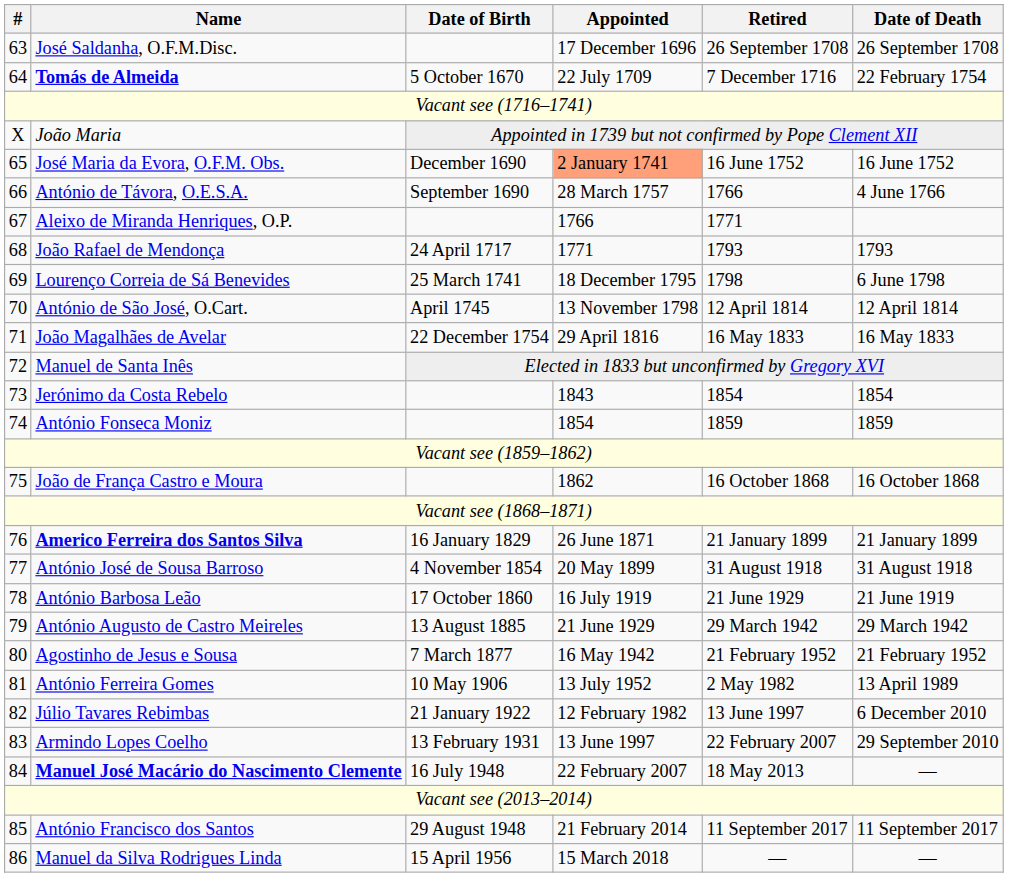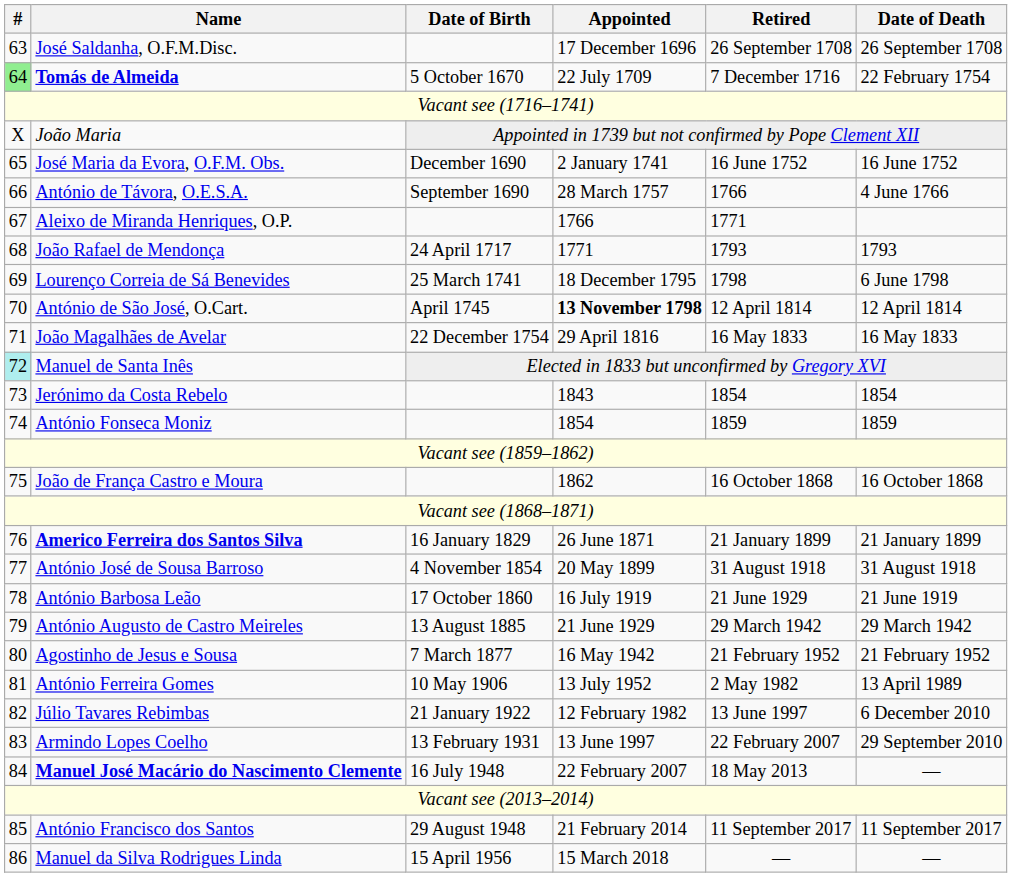(18, 76) no background -> (18, 76) lightgreen background
(613, 163) lightsalmon background -> (613, 163) no background
(628, 308) normal -> (630, 308) bold
(18, 366) no background -> (18, 366) paleturquoise background
